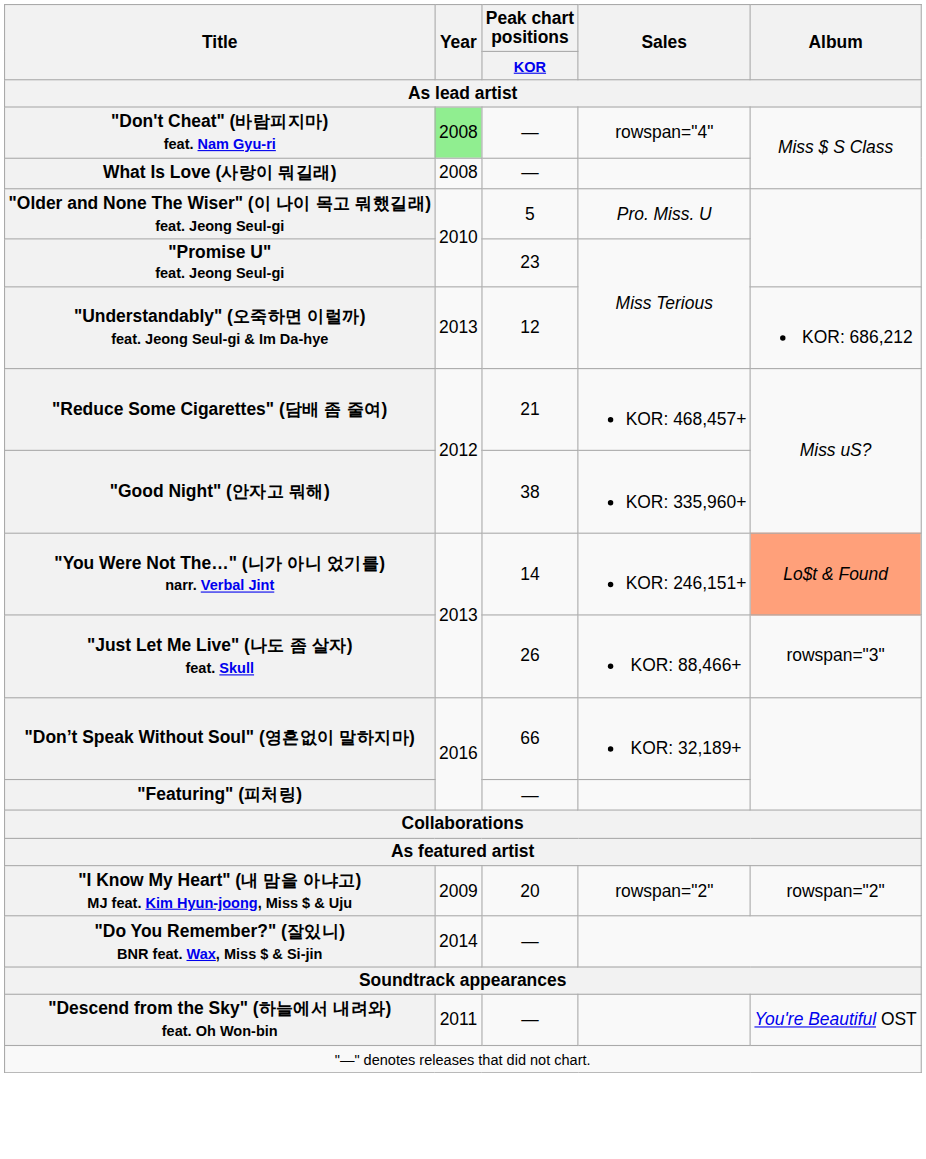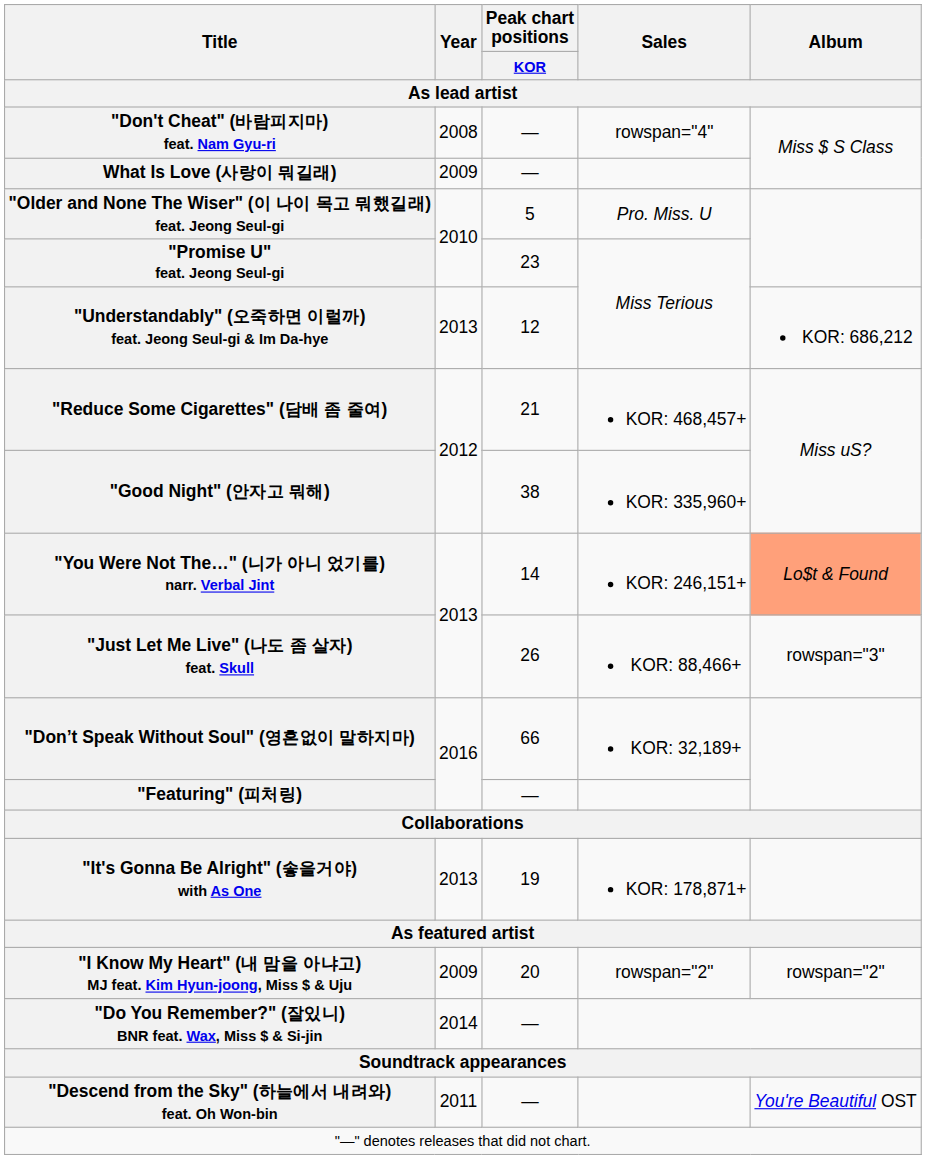(458, 132) lightgreen background -> (458, 132) no background
(458, 173) 2008 -> (458, 173) 2009
+ row: (220, 879)
